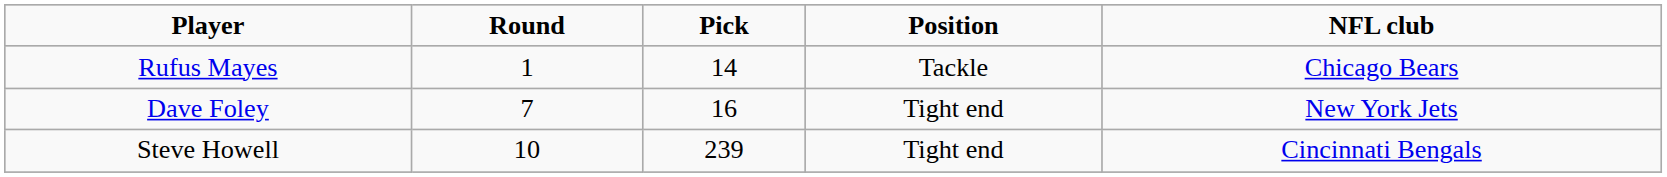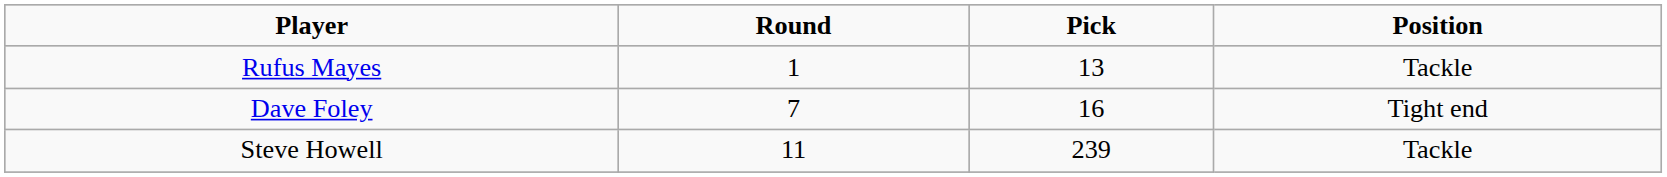- column: (1382, 25)
(724, 66) 14 -> (1091, 66) 13
(527, 150) 10 -> (794, 150) 11
(953, 150) Tight end -> (1438, 150) Tackle
